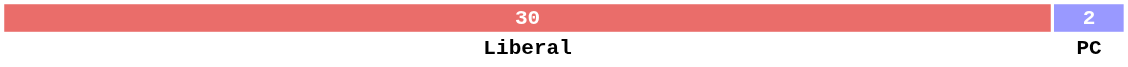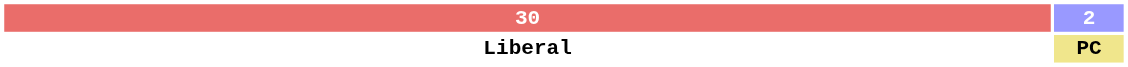(1089, 49) no background -> (1089, 49) khaki background
